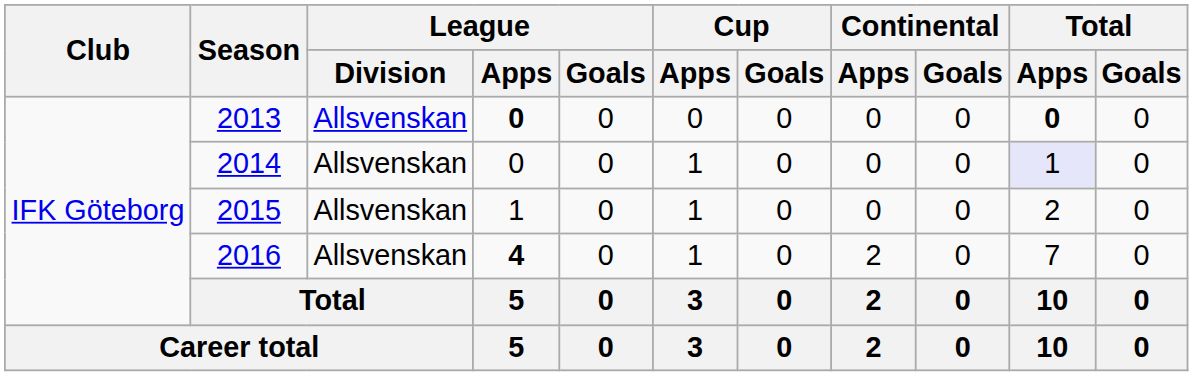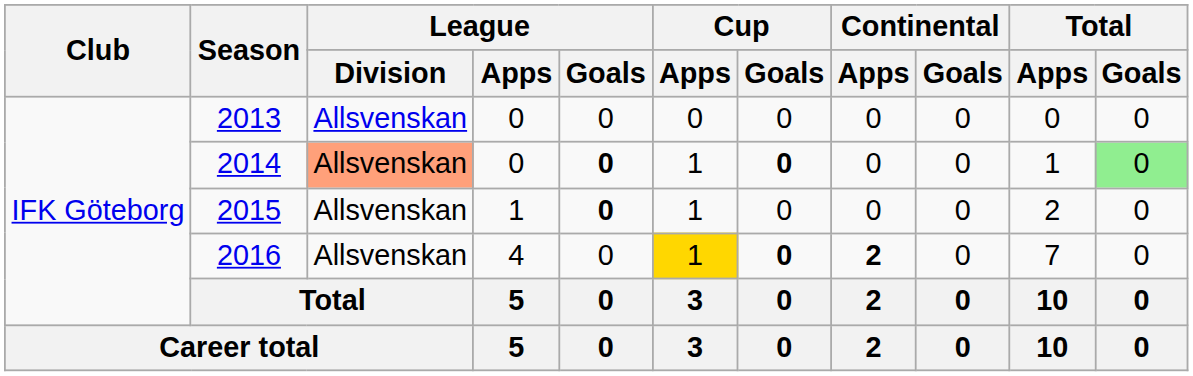(516, 118) bold -> (516, 118) normal
(1052, 118) bold -> (1052, 118) normal
(390, 164) no background -> (390, 164) lightsalmon background
(606, 164) normal -> (606, 164) bold
(784, 164) normal -> (784, 164) bold
(1052, 164) lavender background -> (1052, 164) no background
(1141, 164) no background -> (1141, 164) lightgreen background
(606, 210) normal -> (606, 210) bold
(516, 255) bold -> (516, 255) normal
(695, 255) no background -> (695, 255) gold background
(784, 255) normal -> (784, 255) bold
(874, 255) normal -> (874, 255) bold
